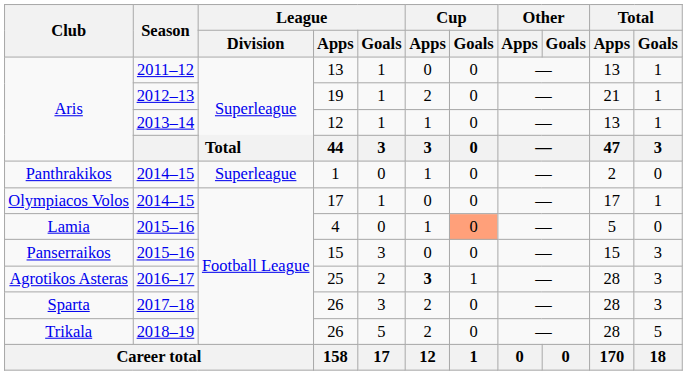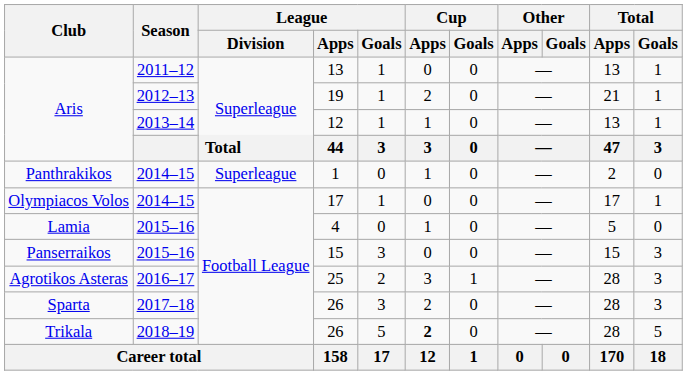(474, 226) lightsalmon background -> (474, 226) no background
(428, 278) bold -> (428, 278) normal
(428, 331) normal -> (428, 331) bold
